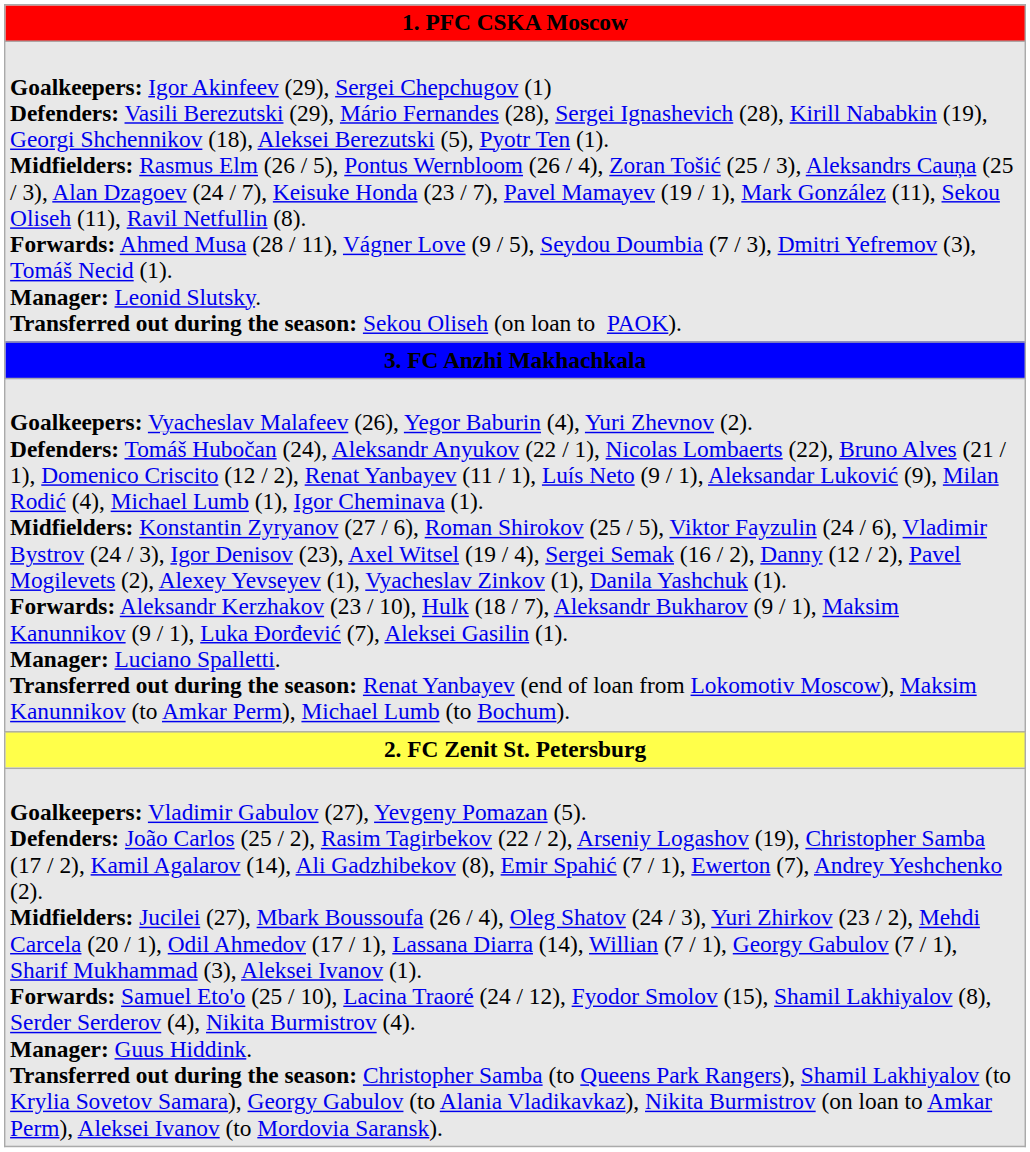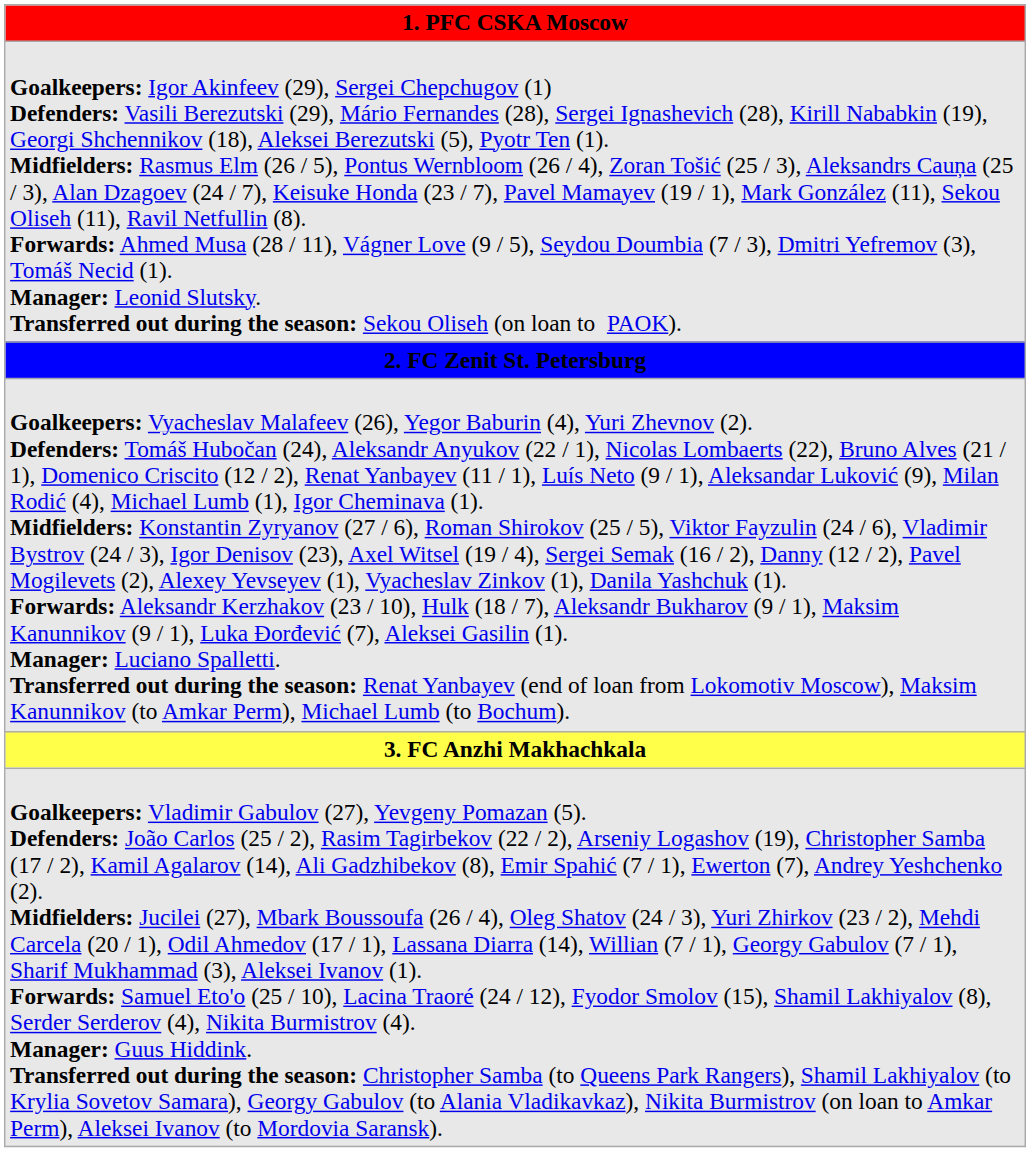(515, 359) 3. FC Anzhi Makhachkala -> (515, 359) 2. FC Zenit St. Petersburg
(515, 749) 2. FC Zenit St. Petersburg -> (515, 749) 3. FC Anzhi Makhachkala
